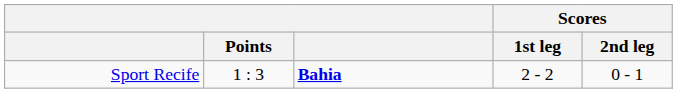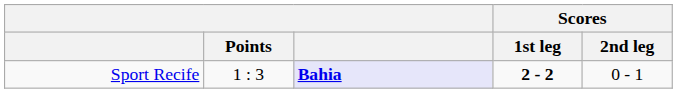(320, 74) no background -> (320, 74) lavender background
(537, 74) normal -> (537, 74) bold
